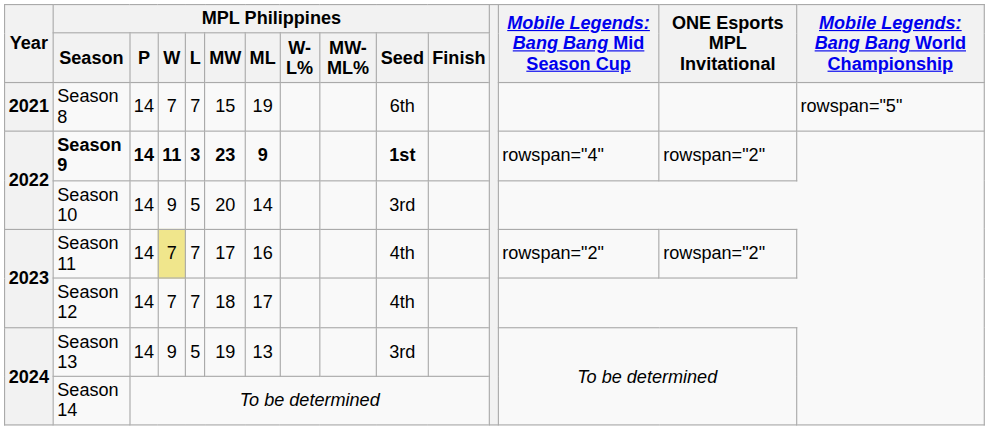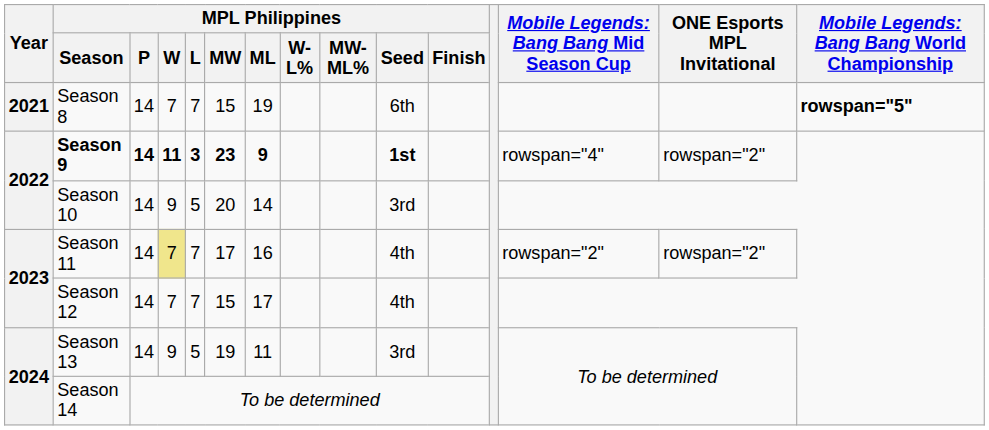(851, 106) normal -> (857, 106) bold
(225, 302) 18 -> (225, 302) 15
(263, 351) 13 -> (263, 351) 11
